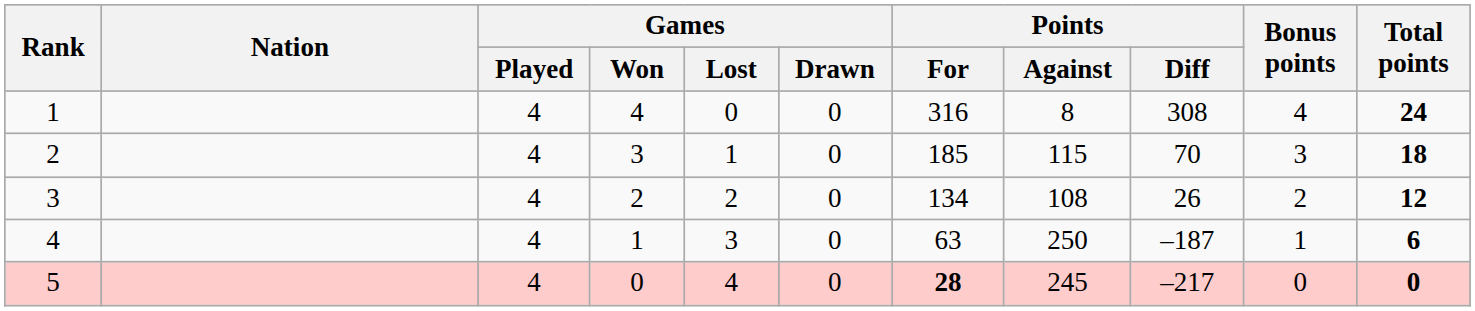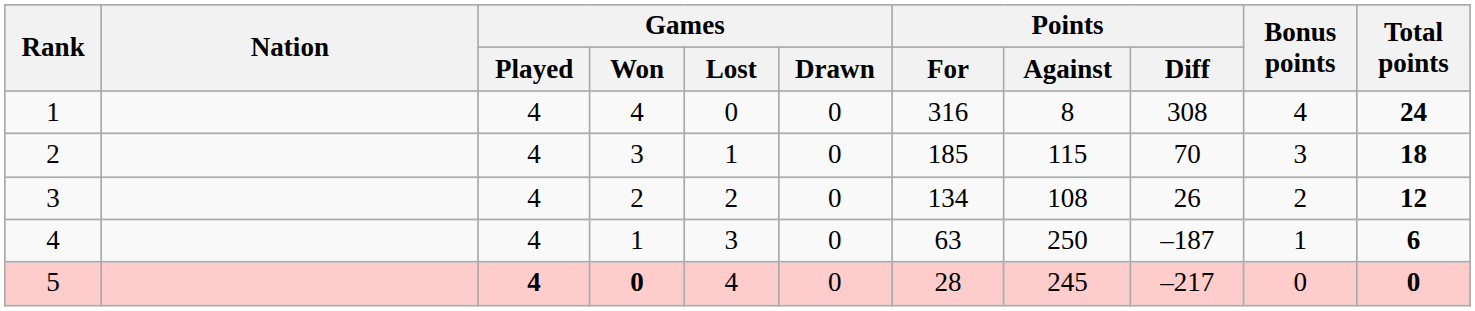(534, 283) normal -> (534, 283) bold
(637, 283) normal -> (637, 283) bold
(948, 283) bold -> (948, 283) normal
